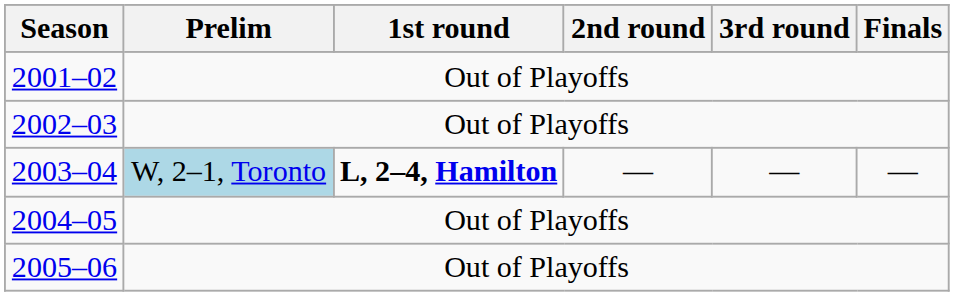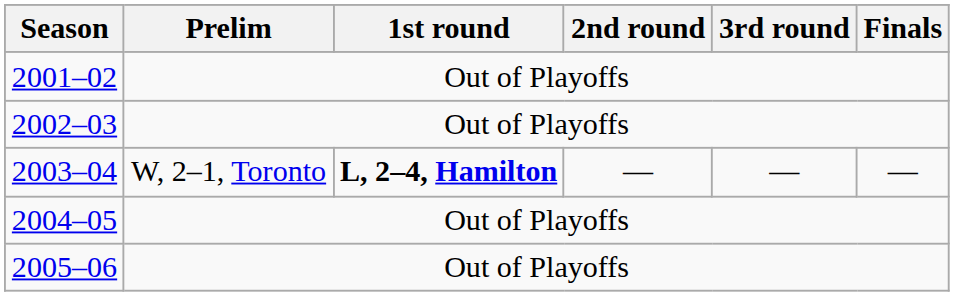(229, 171) lightblue background -> (229, 171) no background
